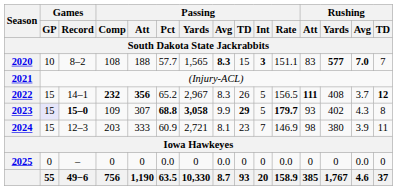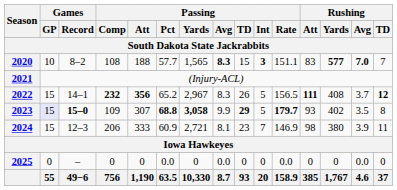(362, 111) 4.3 -> (362, 111) 3.5
(112, 128) 203 -> (112, 128) 206
